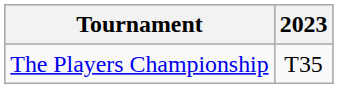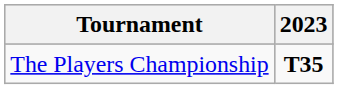(304, 63) normal -> (304, 63) bold
